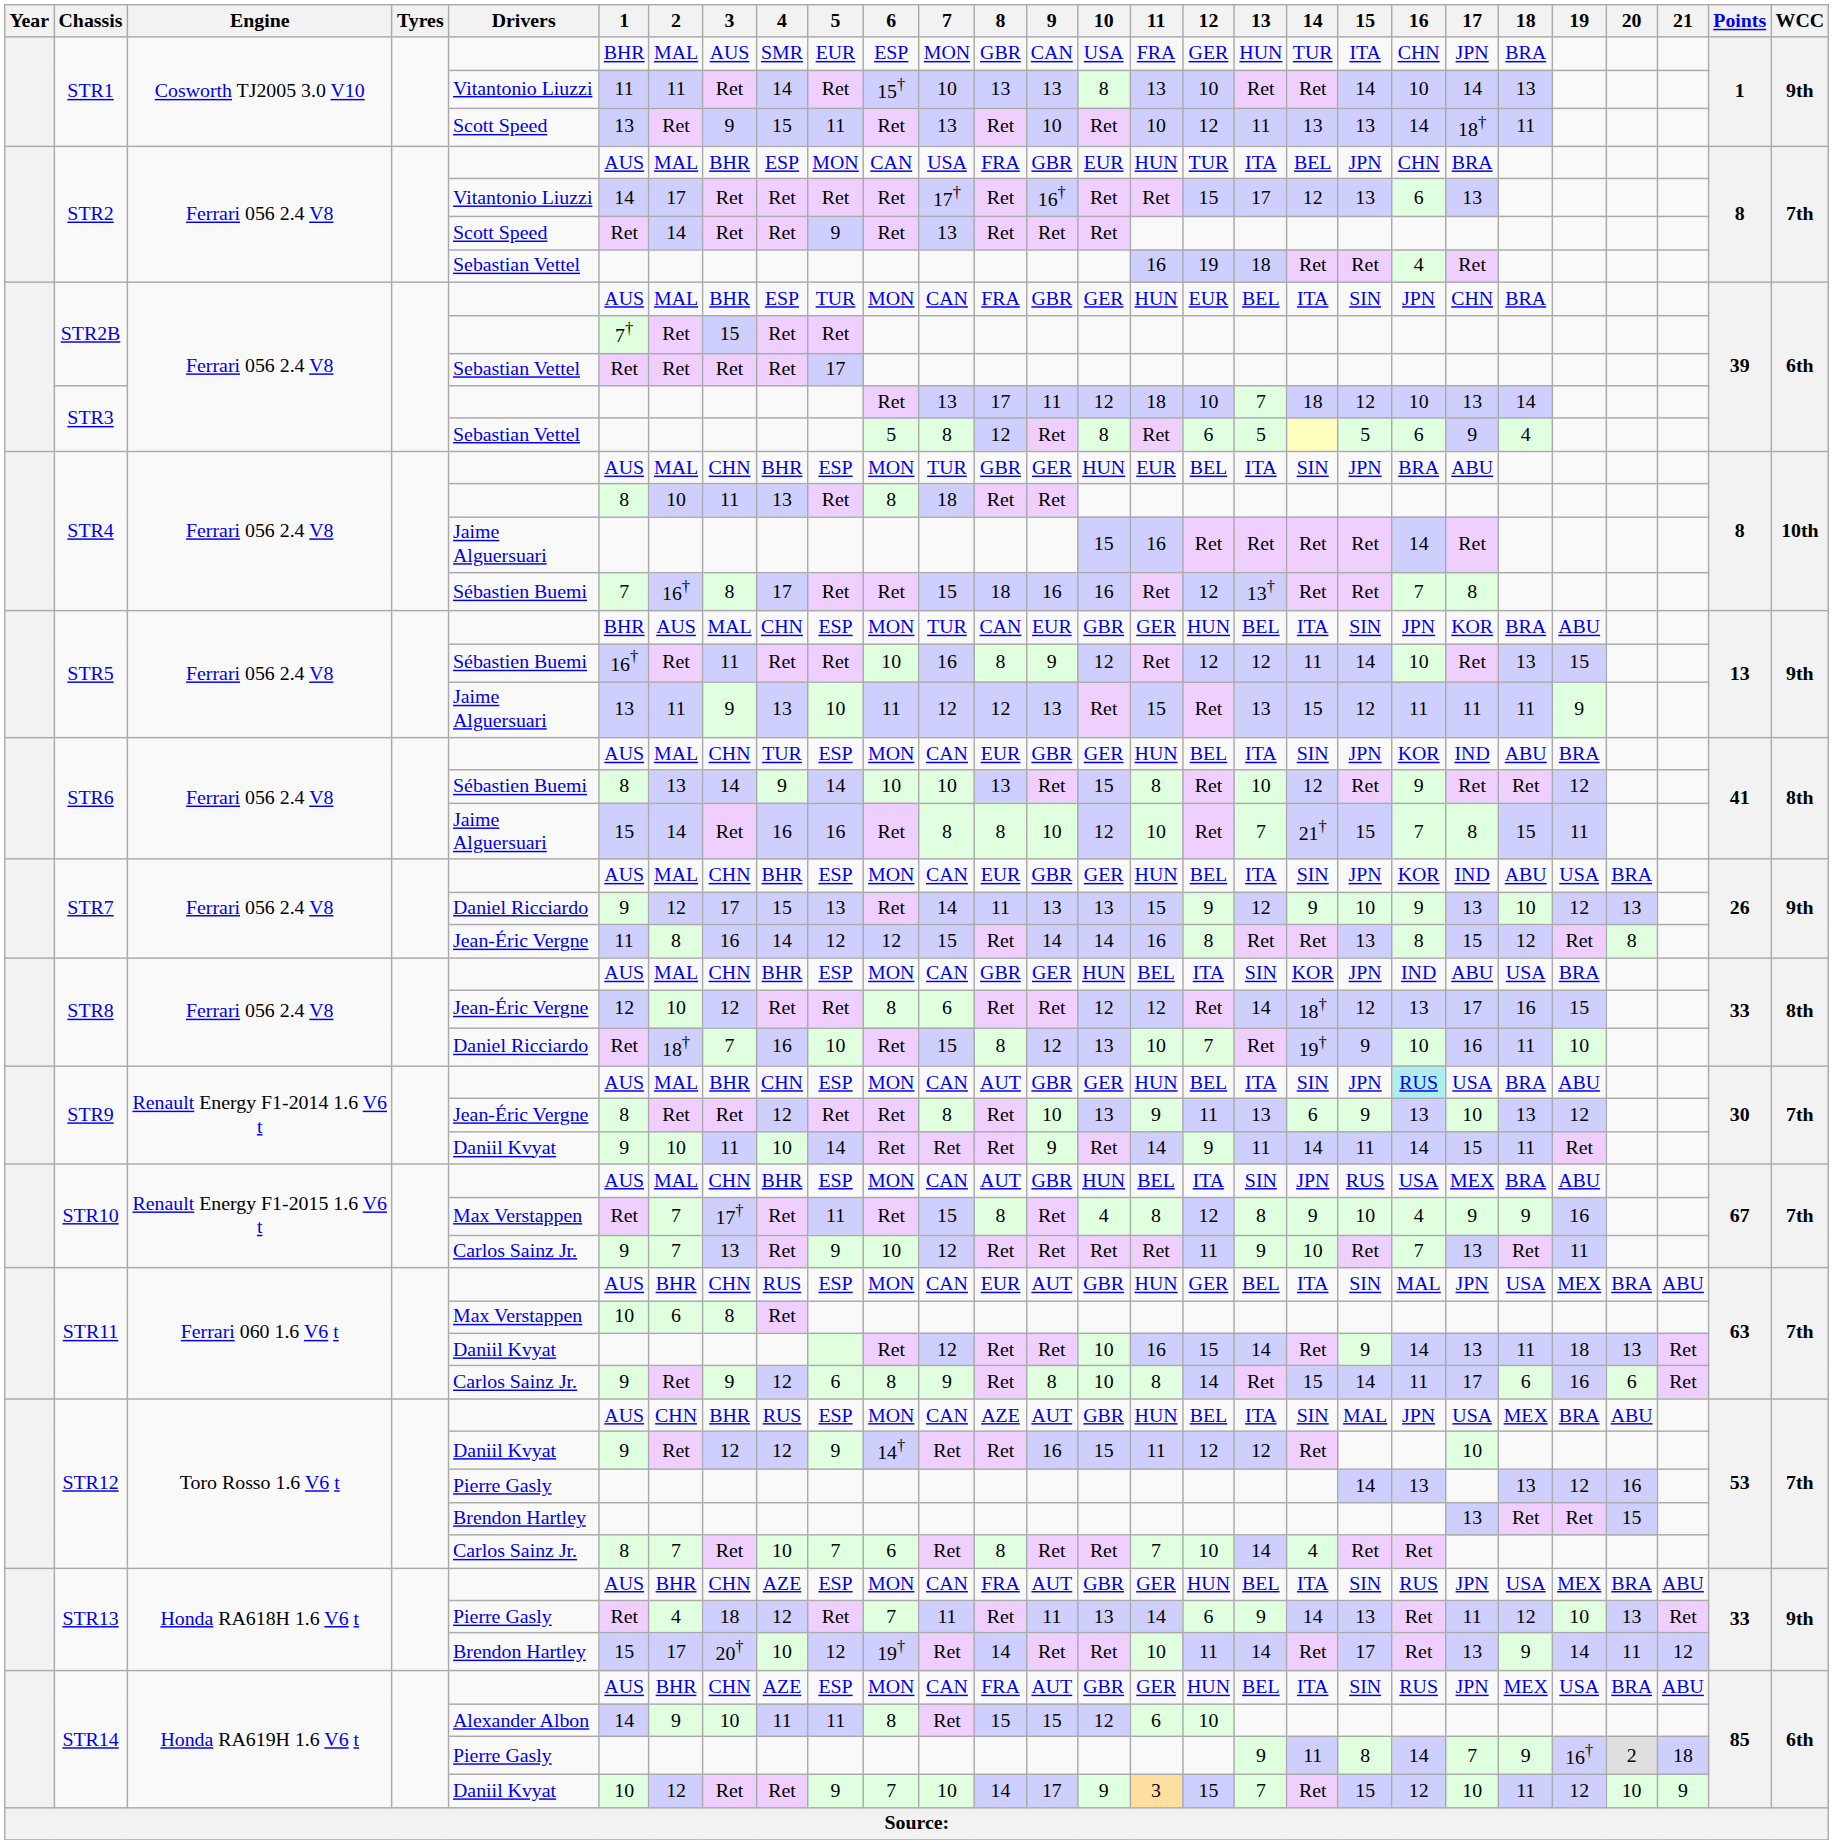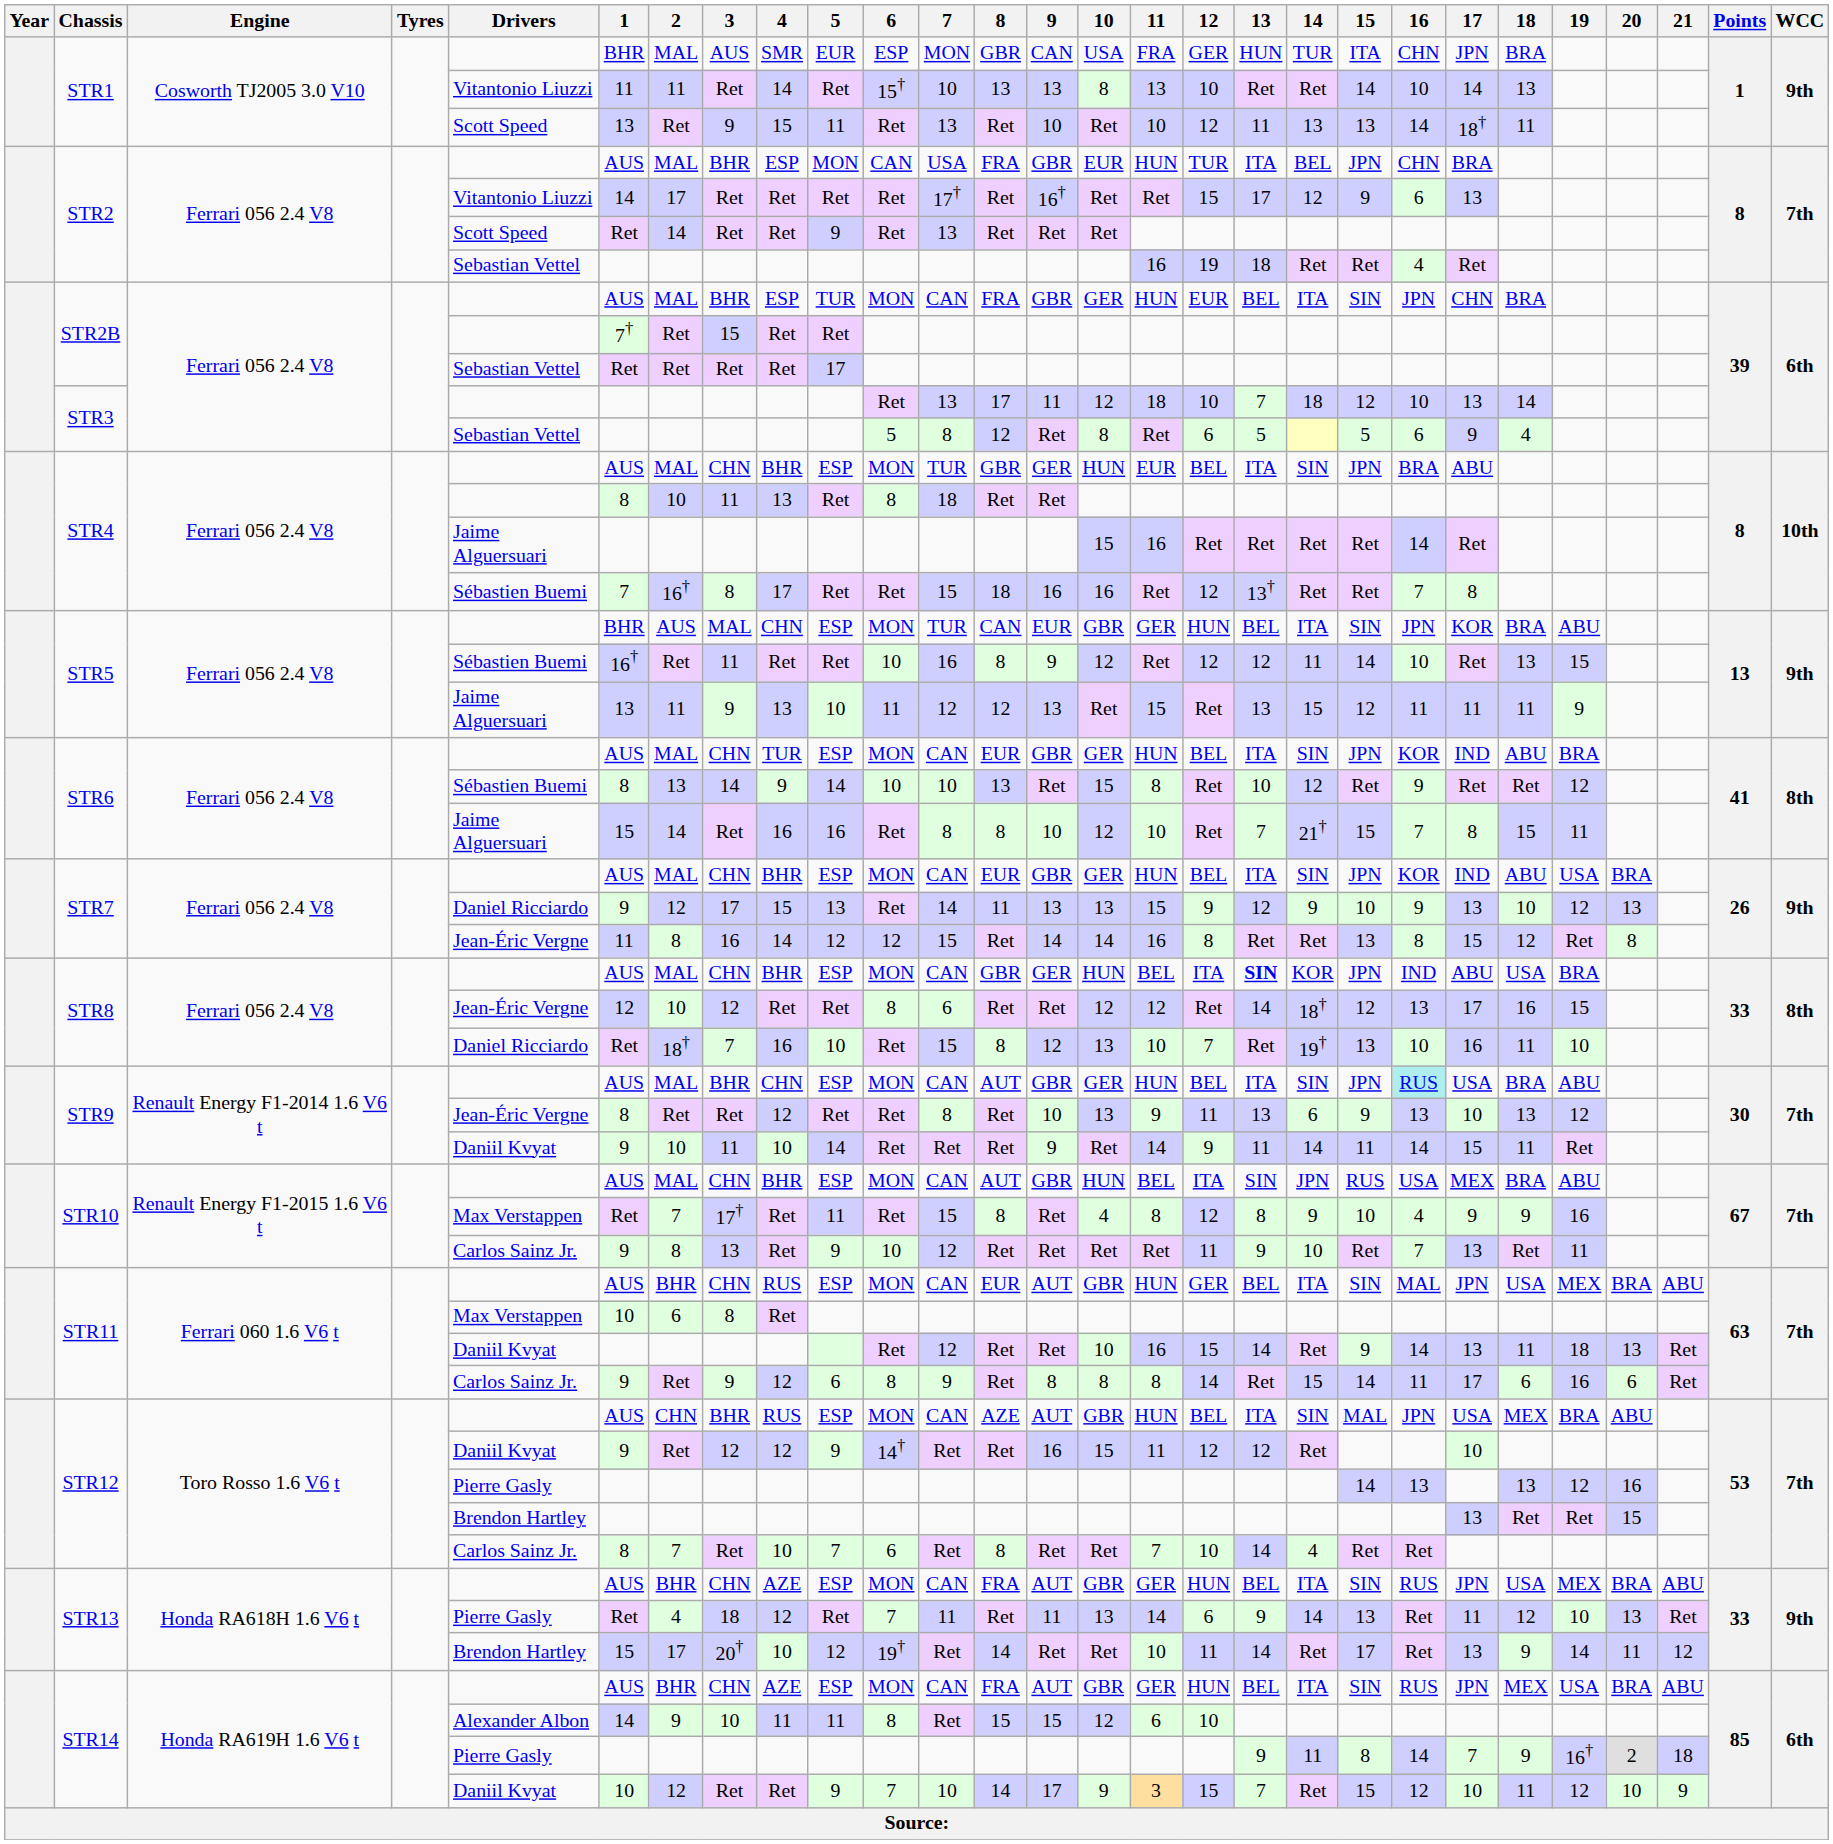(1365, 197) 13 -> (1365, 197) 9
(1261, 973) normal -> (1261, 973) bold
(1365, 1046) 9 -> (1365, 1046) 13
(676, 1250) 7 -> (676, 1250) 8
(1104, 1381) 10 -> (1104, 1381) 8
